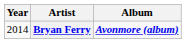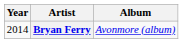(137, 30) bold -> (135, 30) normal
